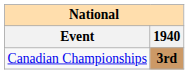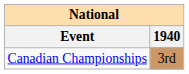(167, 58) bold -> (167, 58) normal
